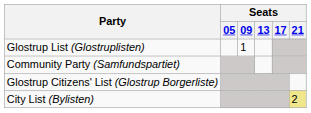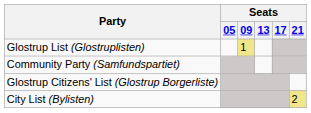(243, 47) no background -> (243, 47) khaki background
